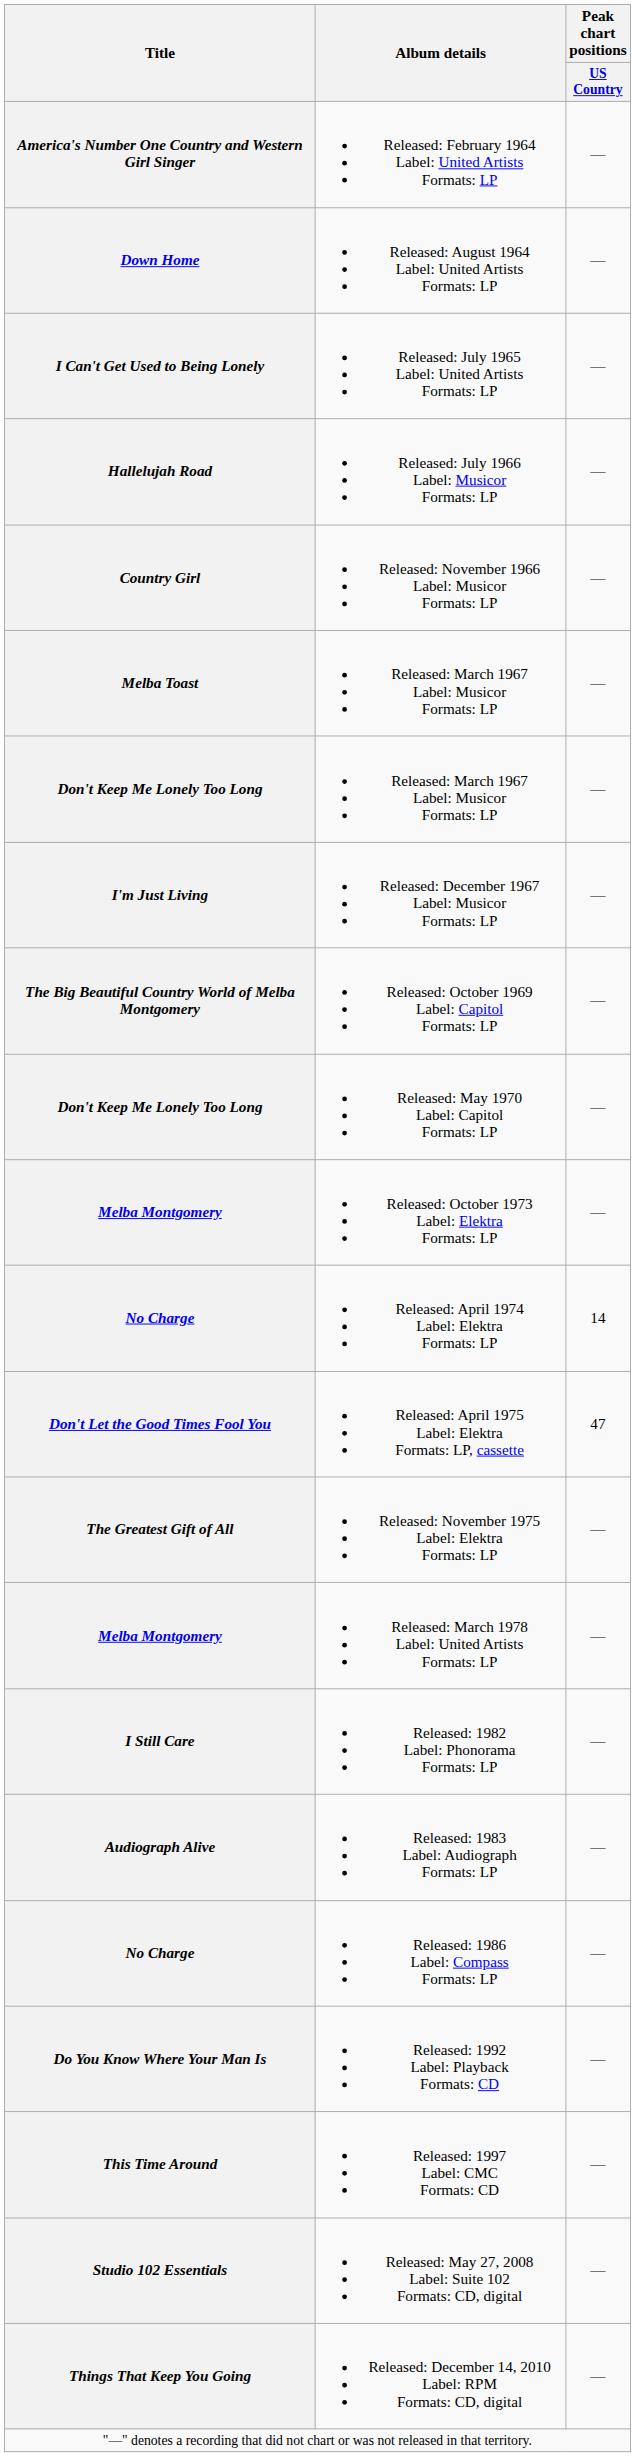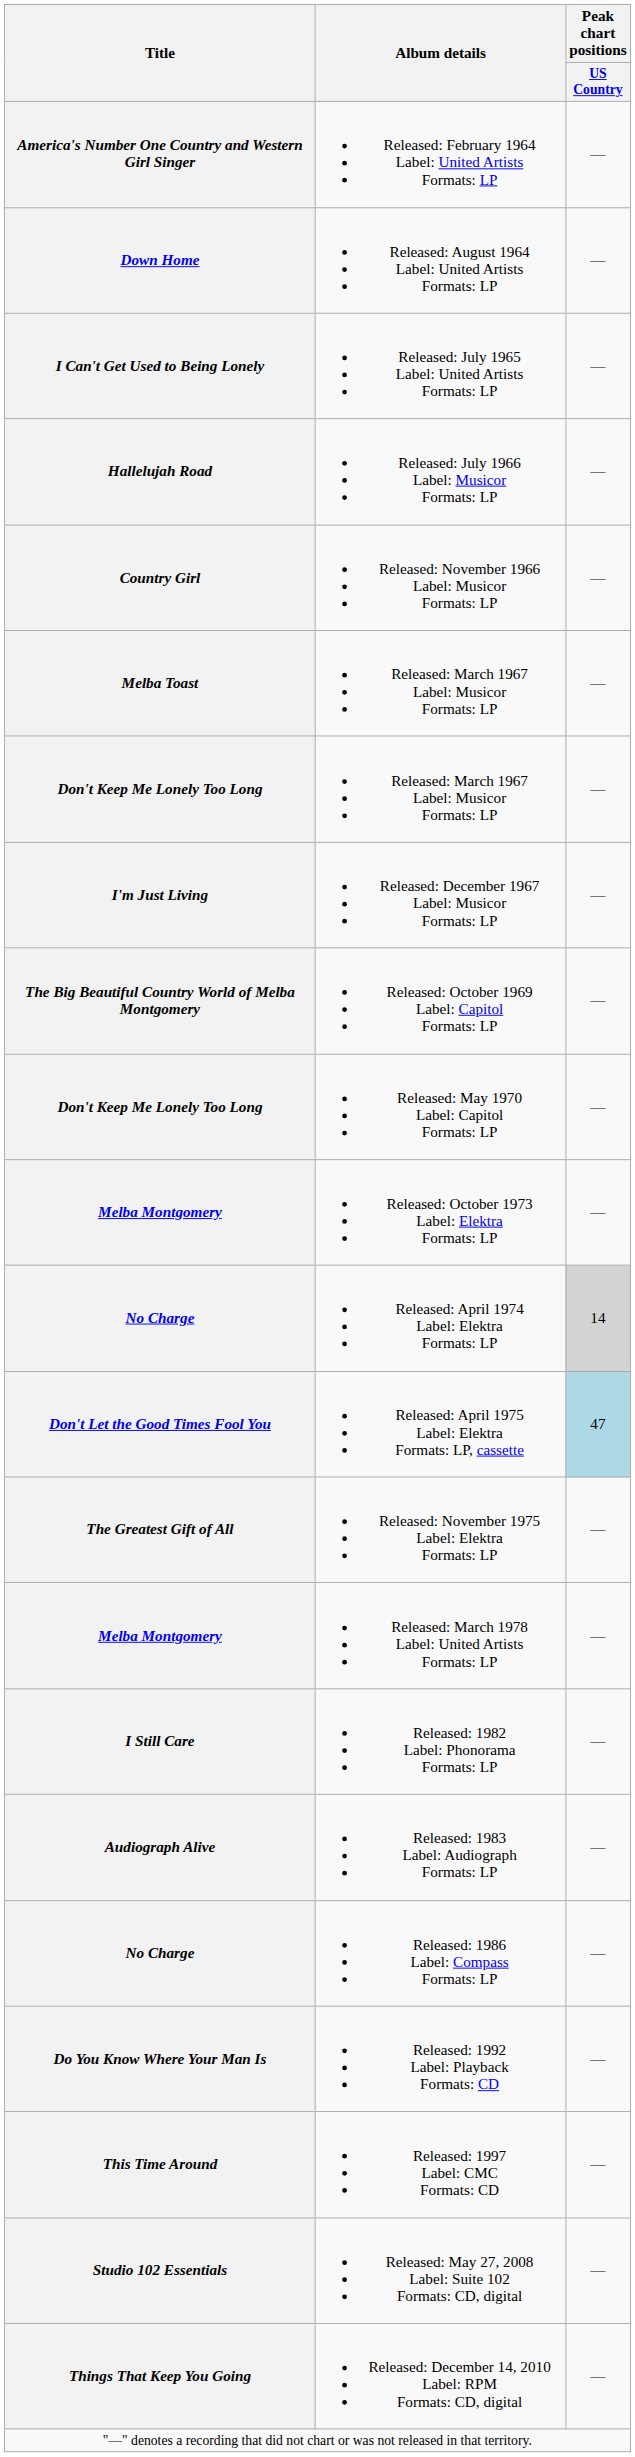(598, 1318) no background -> (598, 1318) lightgrey background
(598, 1424) no background -> (598, 1424) lightblue background
